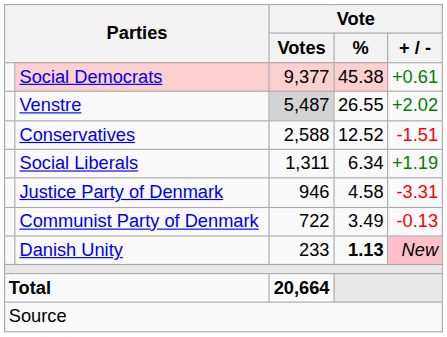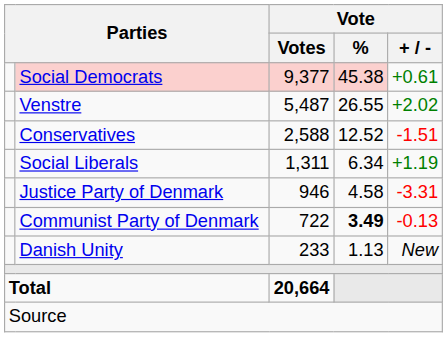(307, 105) lightgrey background -> (307, 105) no background
(366, 221) normal -> (366, 221) bold
(366, 250) bold -> (366, 250) normal
(420, 250) pink background -> (420, 250) no background
